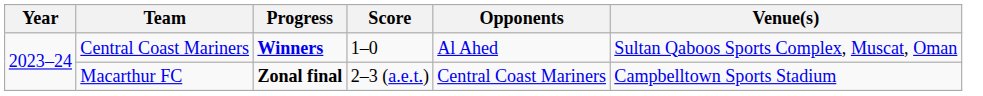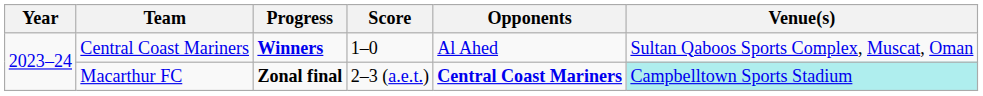(522, 76) normal -> (530, 76) bold
(725, 76) no background -> (741, 76) paleturquoise background
